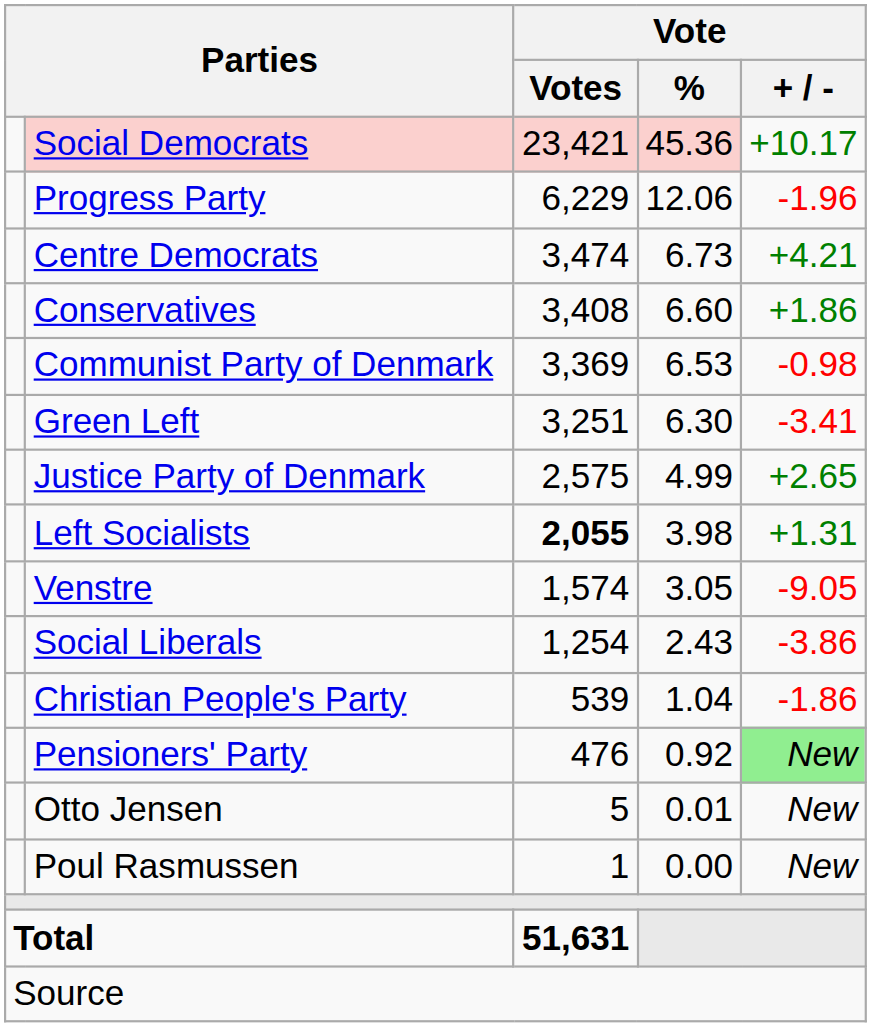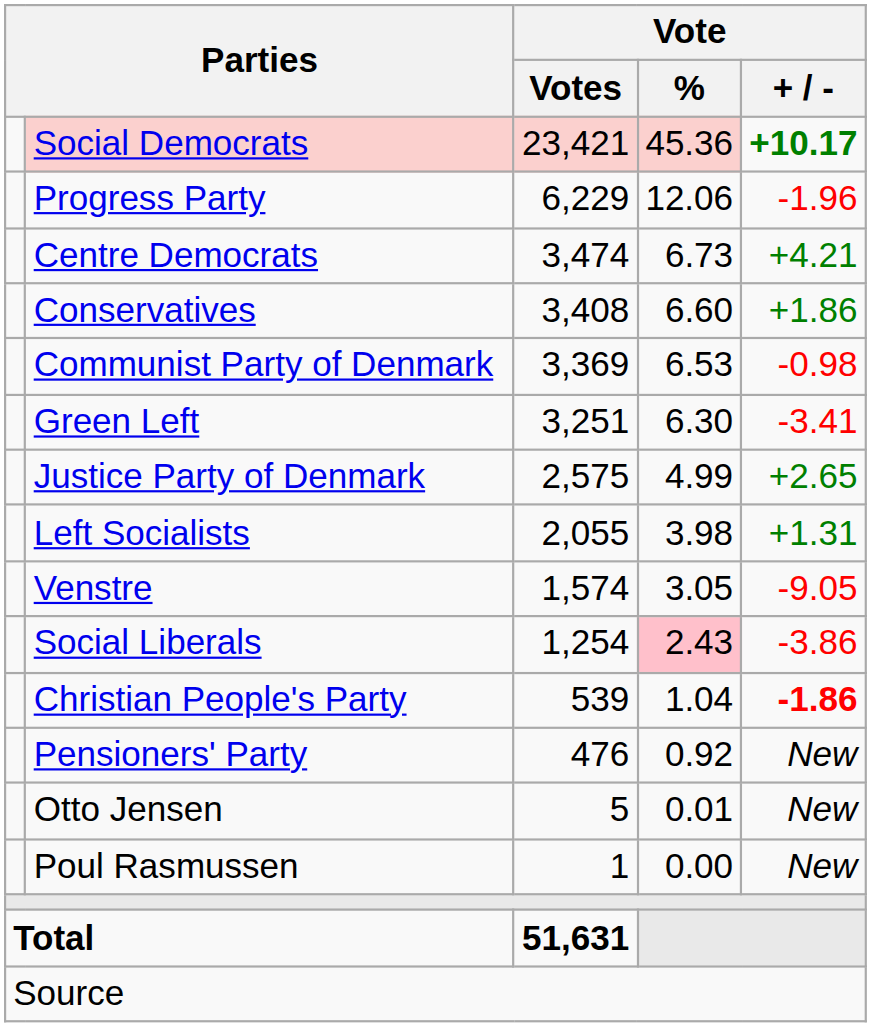(803, 143) normal -> (803, 143) bold
(585, 532) bold -> (585, 532) normal
(699, 643) no background -> (699, 643) pink background
(817, 699) normal -> (817, 699) bold
(822, 754) lightgreen background -> (822, 754) no background
